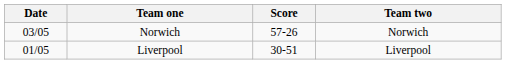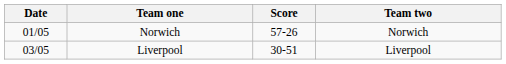(36, 31) 03/05 -> (36, 31) 01/05
(36, 50) 01/05 -> (36, 50) 03/05
